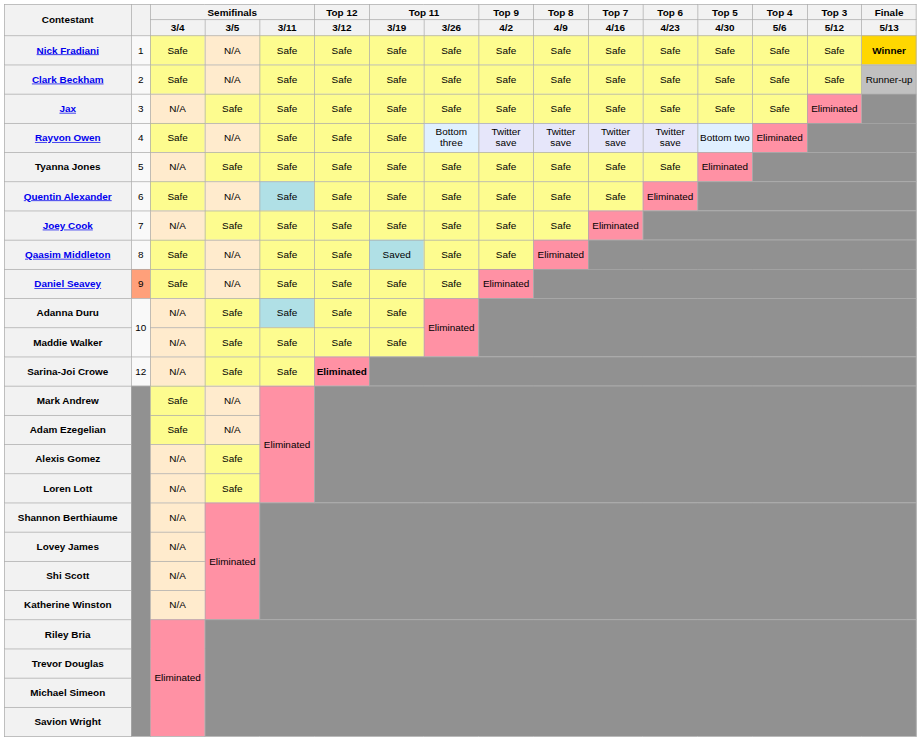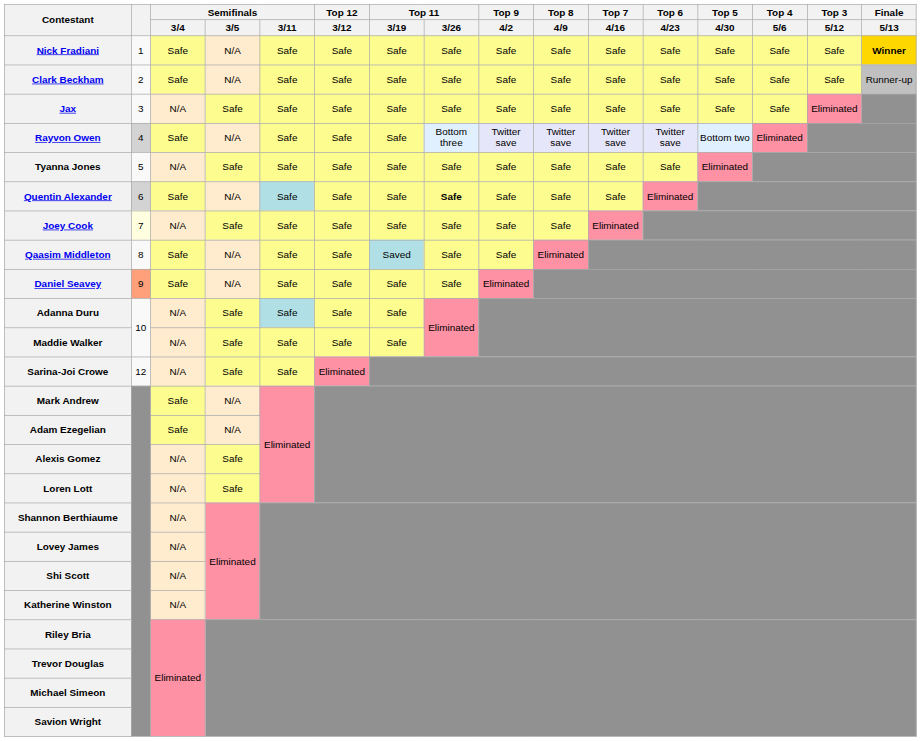(141, 137) no background -> (141, 137) lightgrey background
(141, 196) no background -> (141, 196) lightgrey background
(451, 196) normal -> (451, 196) bold
(141, 225) no background -> (141, 225) lightyellow background
(342, 371) bold -> (342, 371) normal
